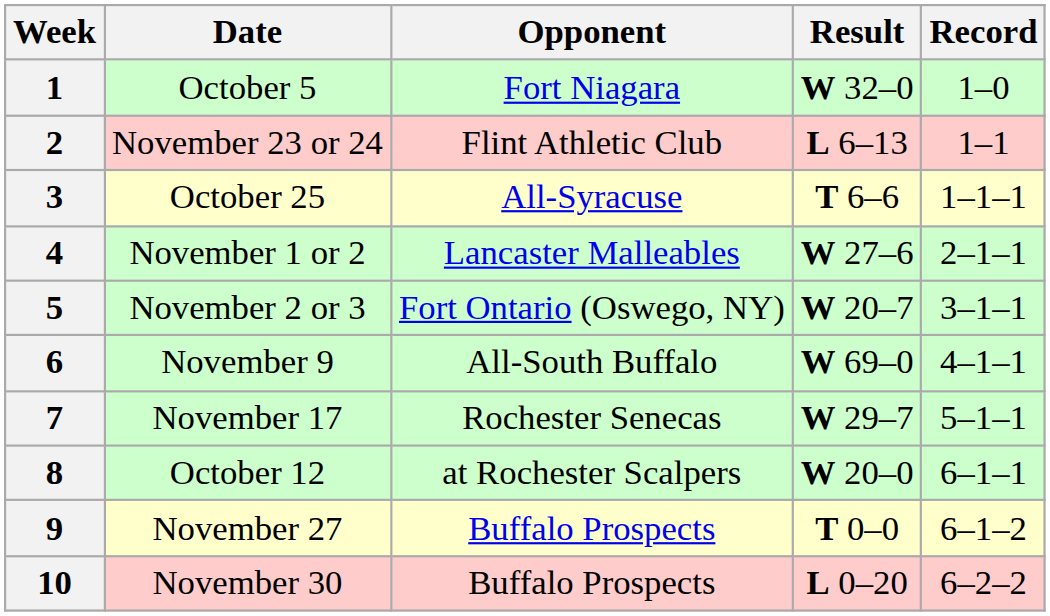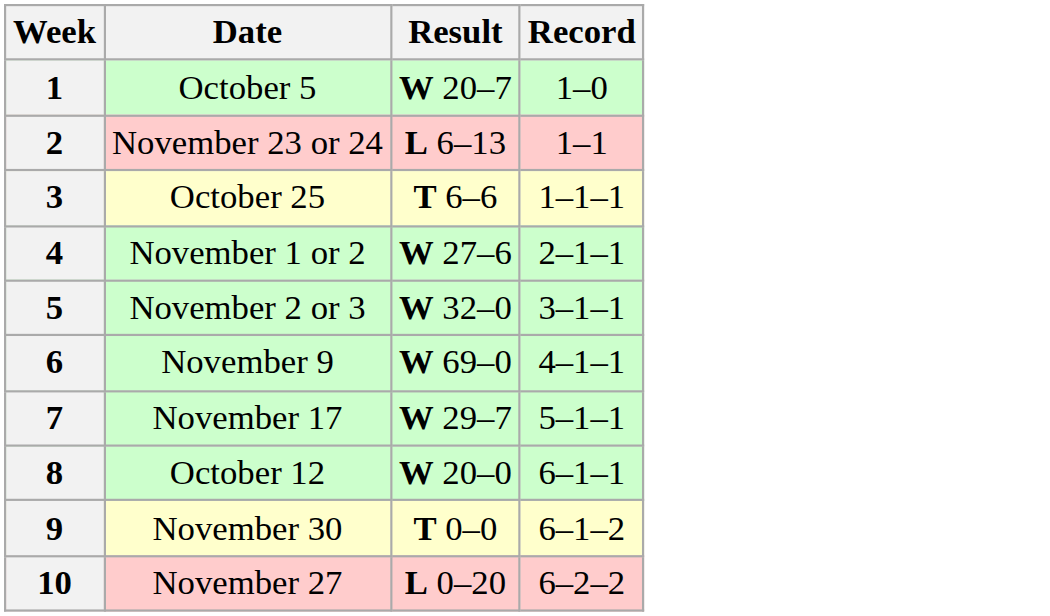- column: (592, 32)
(857, 87) W 32–0 -> (455, 87) W 20–7
(857, 307) W 20–7 -> (455, 307) W 32–0
(247, 527) November 27 -> (247, 527) November 30
(247, 582) November 30 -> (247, 582) November 27
